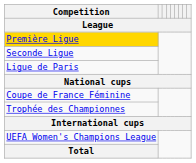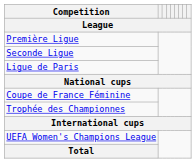(43, 39) gold background -> (43, 39) no background
